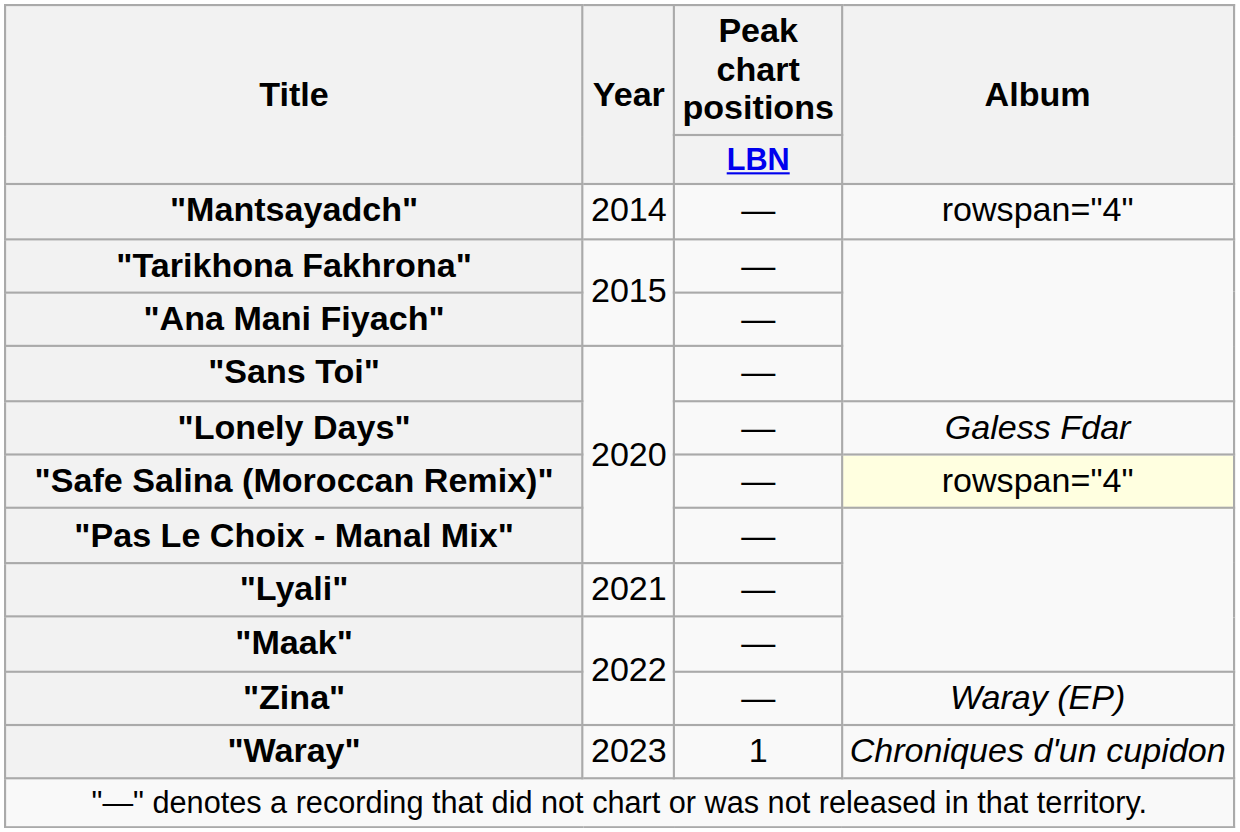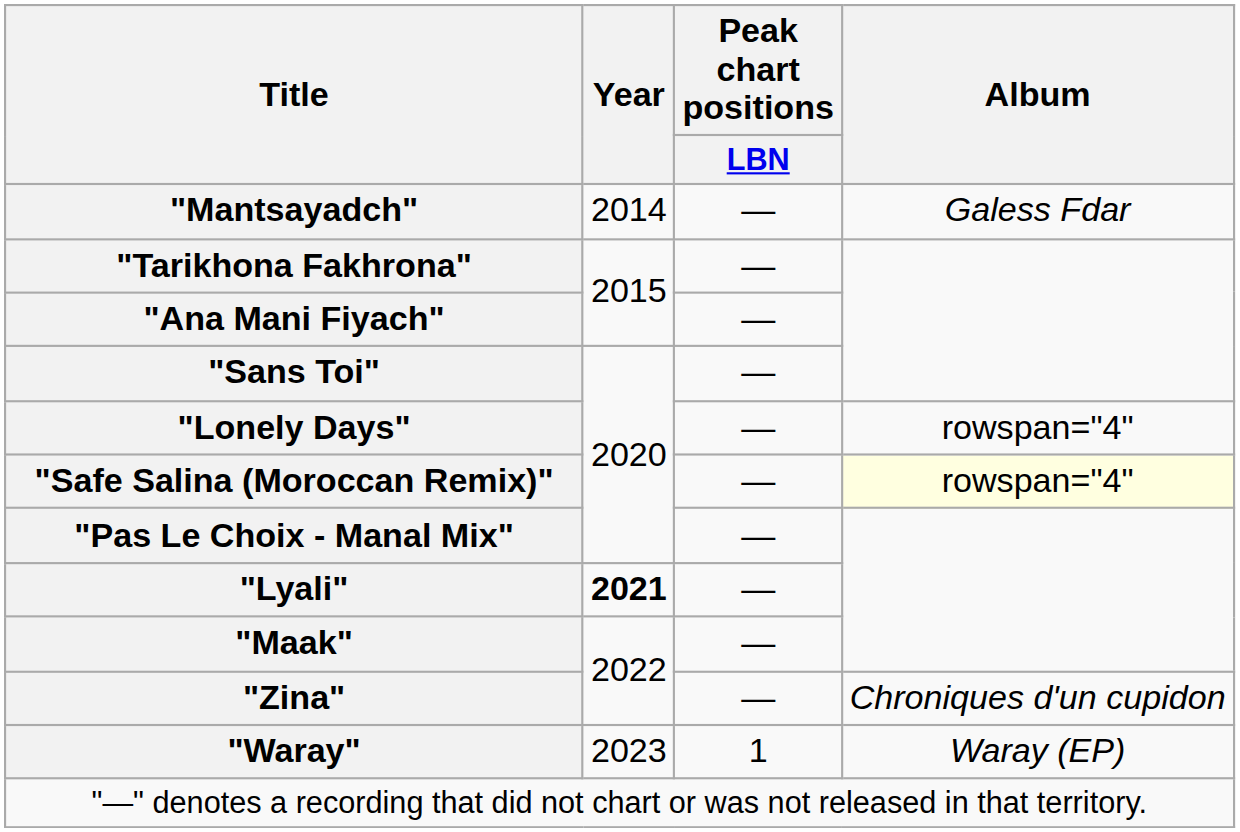(1038, 210) rowspan="4" -> (1038, 210) Galess Fdar
(1038, 426) Galess Fdar -> (1038, 426) rowspan="4"
(629, 589) normal -> (629, 589) bold
(1038, 697) Waray (EP) -> (1038, 697) Chroniques d'un cupidon
(1038, 751) Chroniques d'un cupidon -> (1038, 751) Waray (EP)
